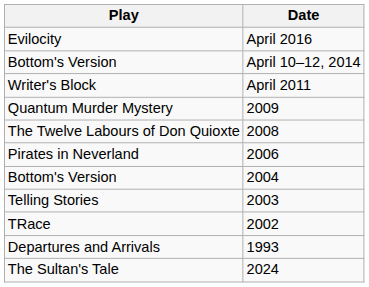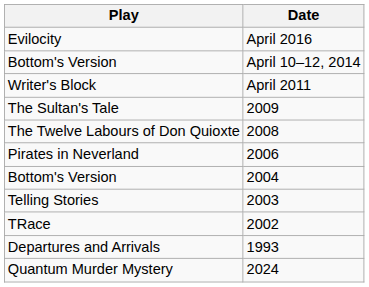(90, 108) Quantum Murder Mystery -> (63, 108) The Sultan's Tale
(63, 270) The Sultan's Tale -> (90, 270) Quantum Murder Mystery
